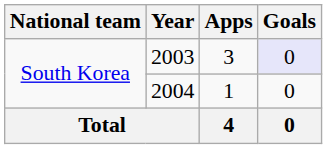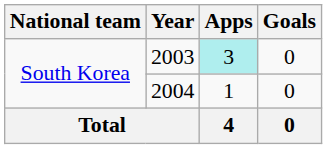(229, 56) no background -> (229, 56) paleturquoise background
(289, 56) lavender background -> (289, 56) no background
